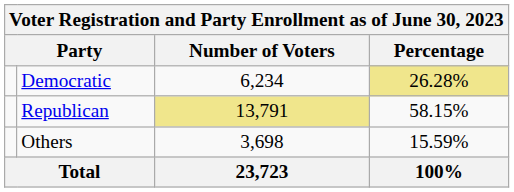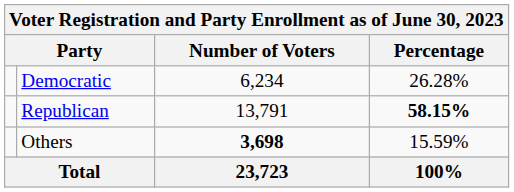(439, 80) khaki background -> (439, 80) no background
(262, 111) khaki background -> (262, 111) no background
(439, 111) normal -> (439, 111) bold
(262, 141) normal -> (262, 141) bold
